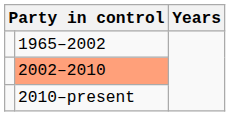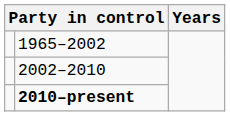(62, 71) lightsalmon background -> (62, 71) no background
(77, 97) normal -> (77, 97) bold
